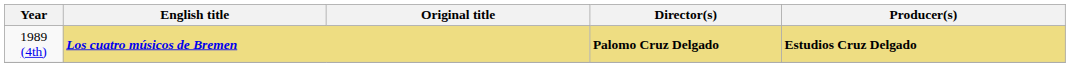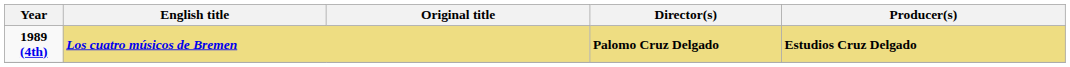(34, 44) normal -> (34, 44) bold
